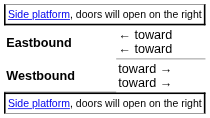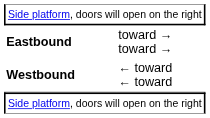(145, 42) ← toward ← toward -> (145, 42) toward → toward →
(145, 75) toward → toward → -> (145, 75) ← toward ← toward
